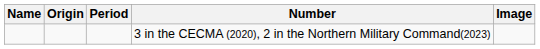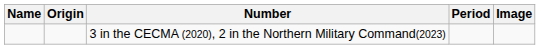columns swapped: (312, 14) <-> (109, 14)
